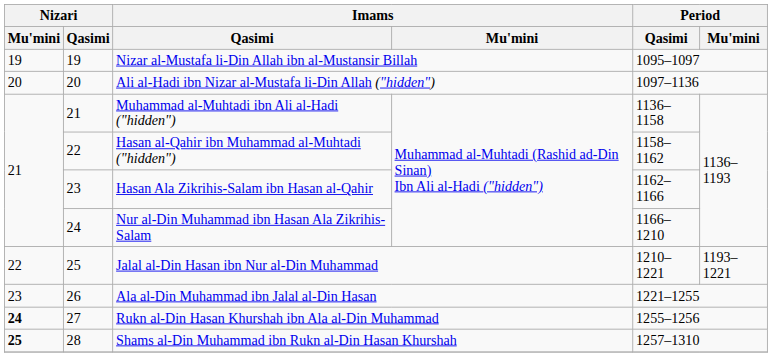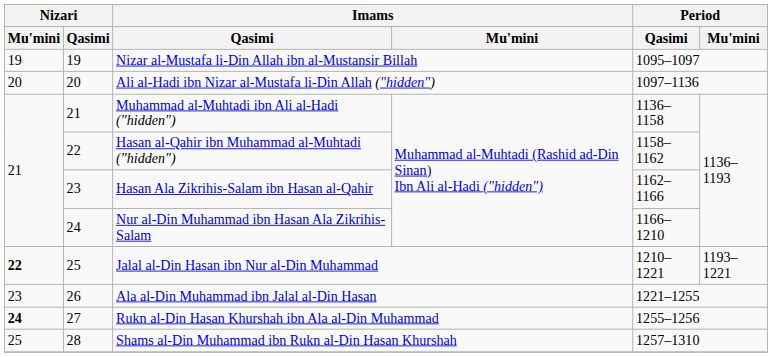(15, 265) normal -> (15, 265) bold
(15, 340) bold -> (15, 340) normal
